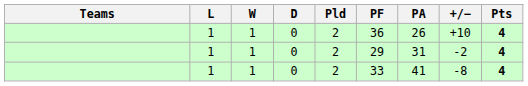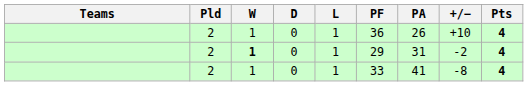columns swapped: (336, 14) <-> (211, 14)
(252, 52) normal -> (252, 52) bold
